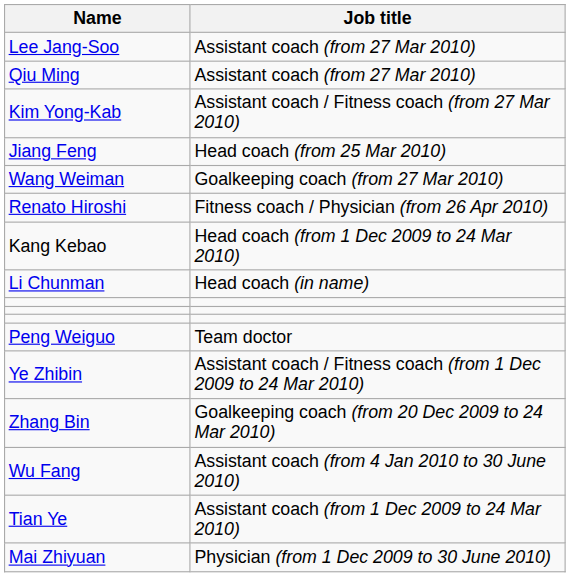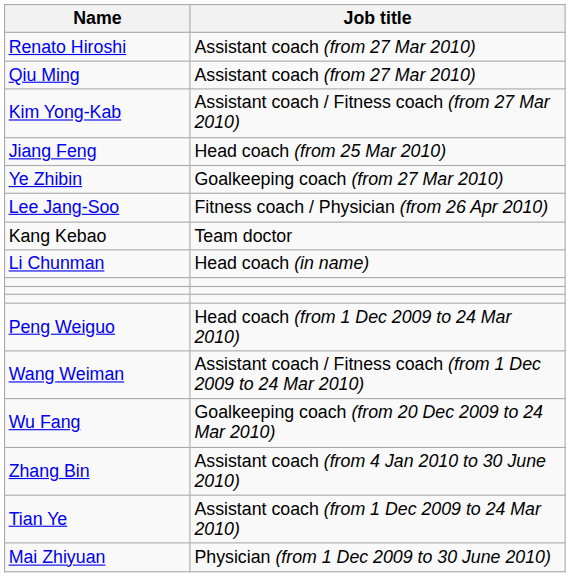(64, 46) Lee Jang-Soo -> (67, 46) Renato Hiroshi
(66, 179) Wang Weiman -> (45, 179) Ye Zhibin
(67, 207) Renato Hiroshi -> (64, 207) Lee Jang-Soo
(353, 245) Head coach (from 1 Dec 2009 to 24 Mar 2010) -> (243, 235) Team doctor
(243, 336) Team doctor -> (353, 326) Head coach (from 1 Dec 2009 to 24 Mar 2010)
(45, 374) Ye Zhibin -> (66, 374) Wang Weiman
(49, 422) Zhang Bin -> (45, 422) Wu Fang
(45, 471) Wu Fang -> (49, 471) Zhang Bin
